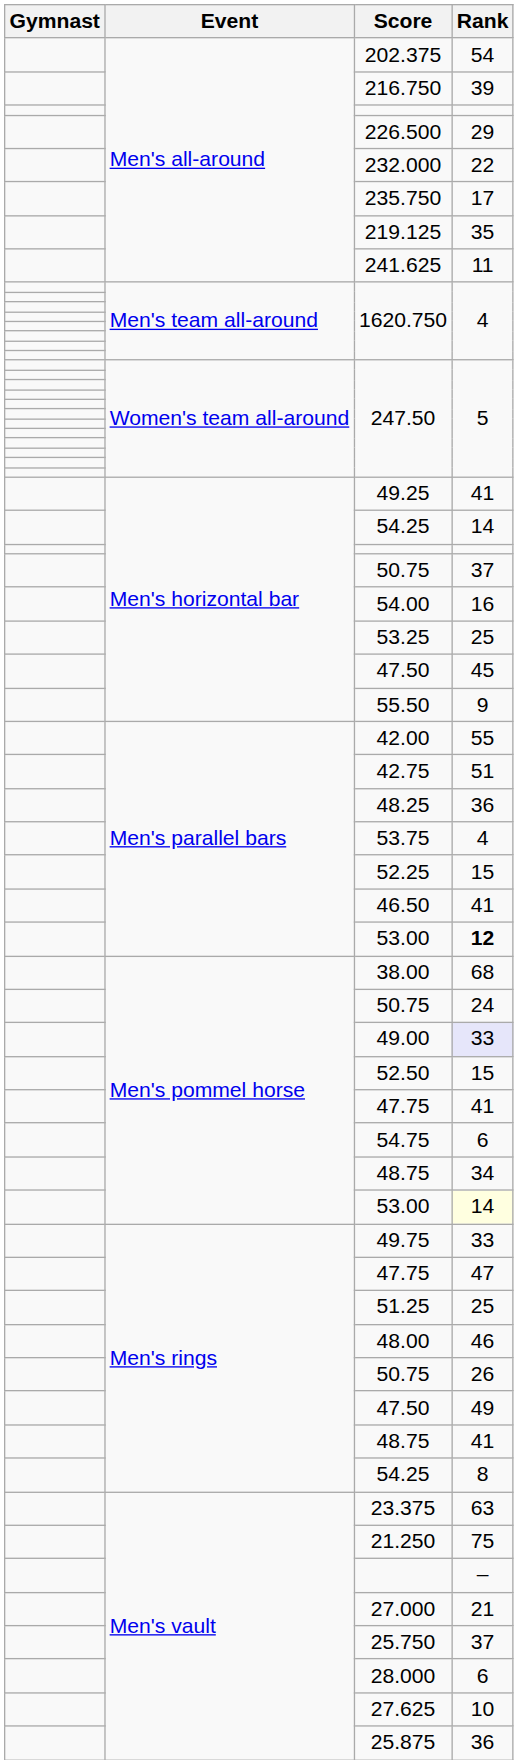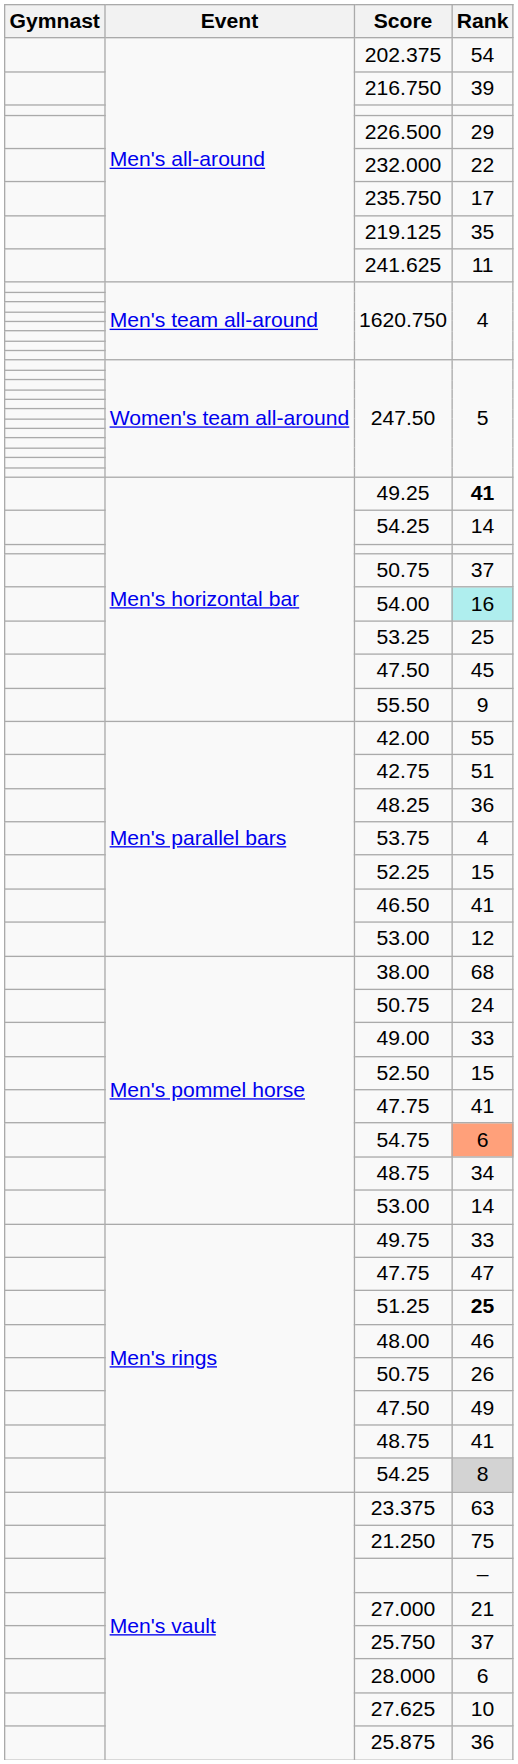(483, 493) normal -> (483, 493) bold
(483, 603) no background -> (483, 603) paleturquoise background
(483, 938) bold -> (483, 938) normal
(483, 1039) lavender background -> (483, 1039) no background
(483, 1139) no background -> (483, 1139) lightsalmon background
(483, 1206) lightyellow background -> (483, 1206) no background
(483, 1307) normal -> (483, 1307) bold
(483, 1474) no background -> (483, 1474) lightgrey background
